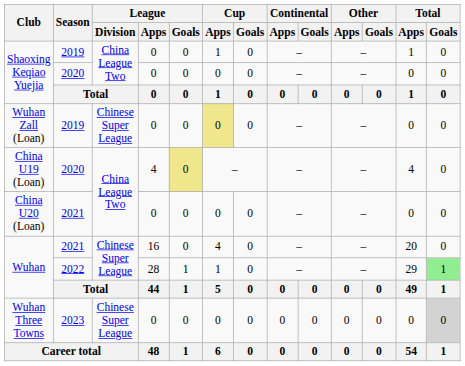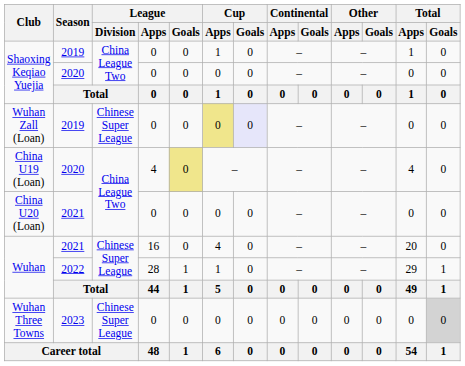(250, 125) no background -> (250, 125) lavender background
(443, 269) lightgreen background -> (443, 269) no background
